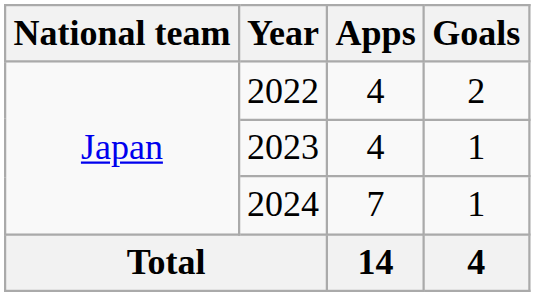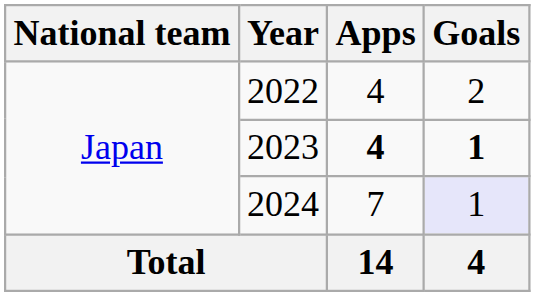(376, 147) normal -> (376, 147) bold
(476, 147) normal -> (476, 147) bold
(476, 204) no background -> (476, 204) lavender background
